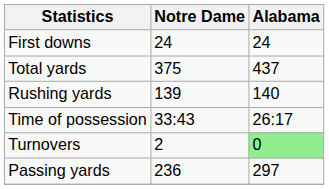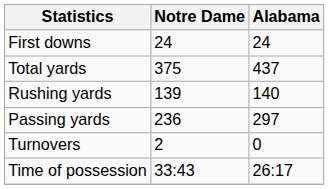rows swapped: (59, 171) <-> (78, 119)
(257, 145) lightgreen background -> (257, 145) no background
